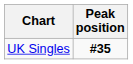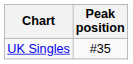(100, 48) bold -> (100, 48) normal
